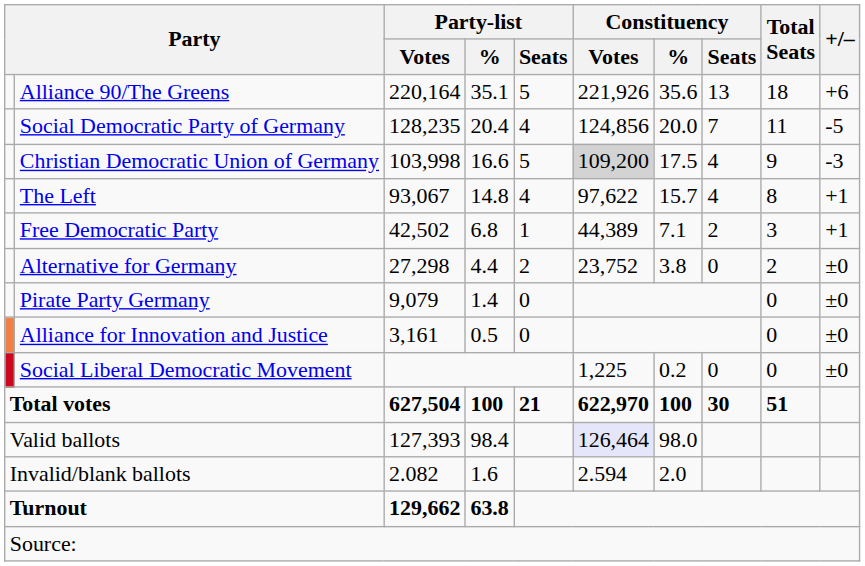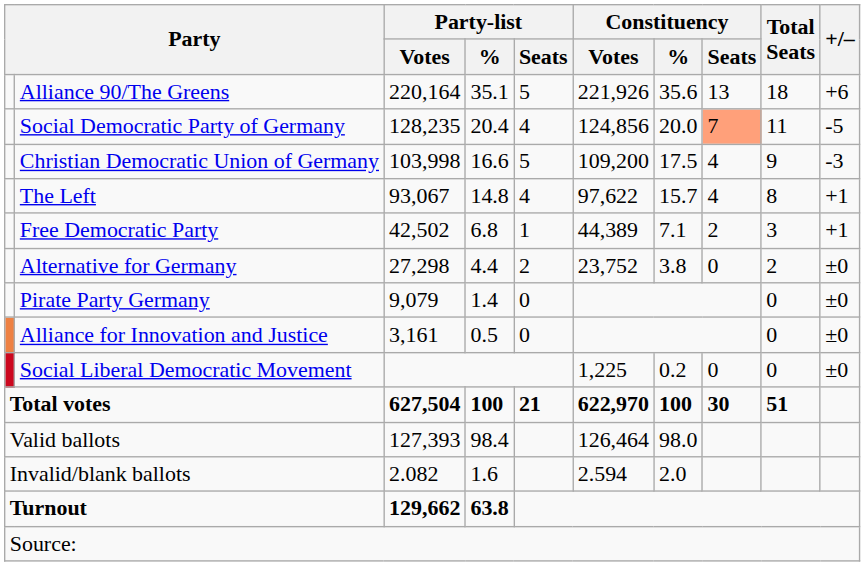(713, 126) no background -> (713, 126) lightsalmon background
(613, 160) lightgrey background -> (613, 160) no background
(613, 439) lavender background -> (613, 439) no background
